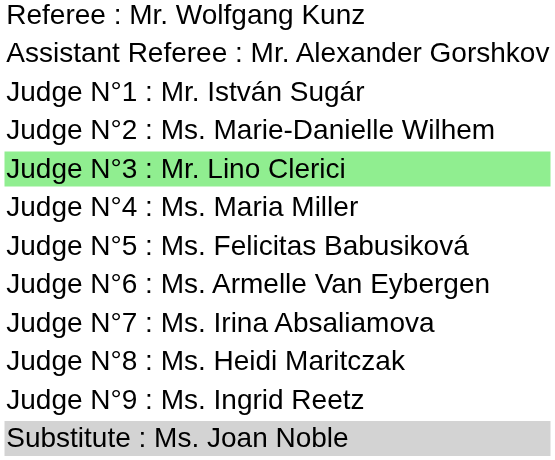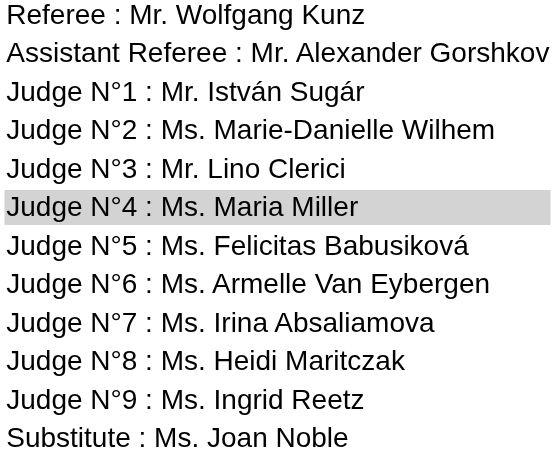(176, 168) lightgreen background -> (176, 168) no background
(182, 207) no background -> (182, 207) lightgrey background
(177, 438) lightgrey background -> (177, 438) no background
